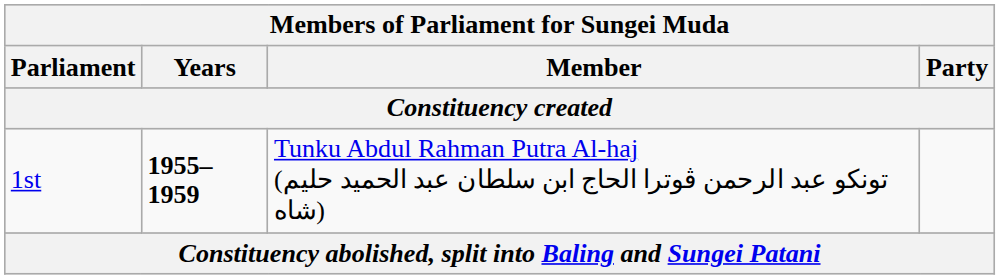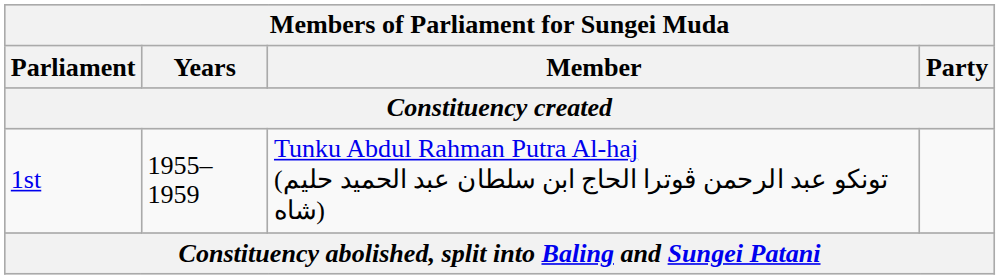(180, 180) bold -> (180, 180) normal
